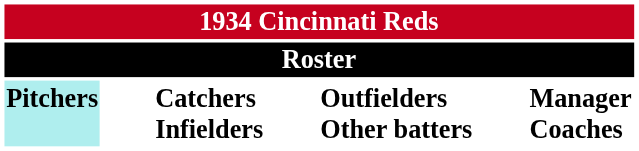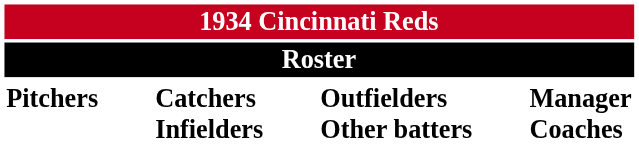(52, 97) paleturquoise background -> (52, 97) no background
